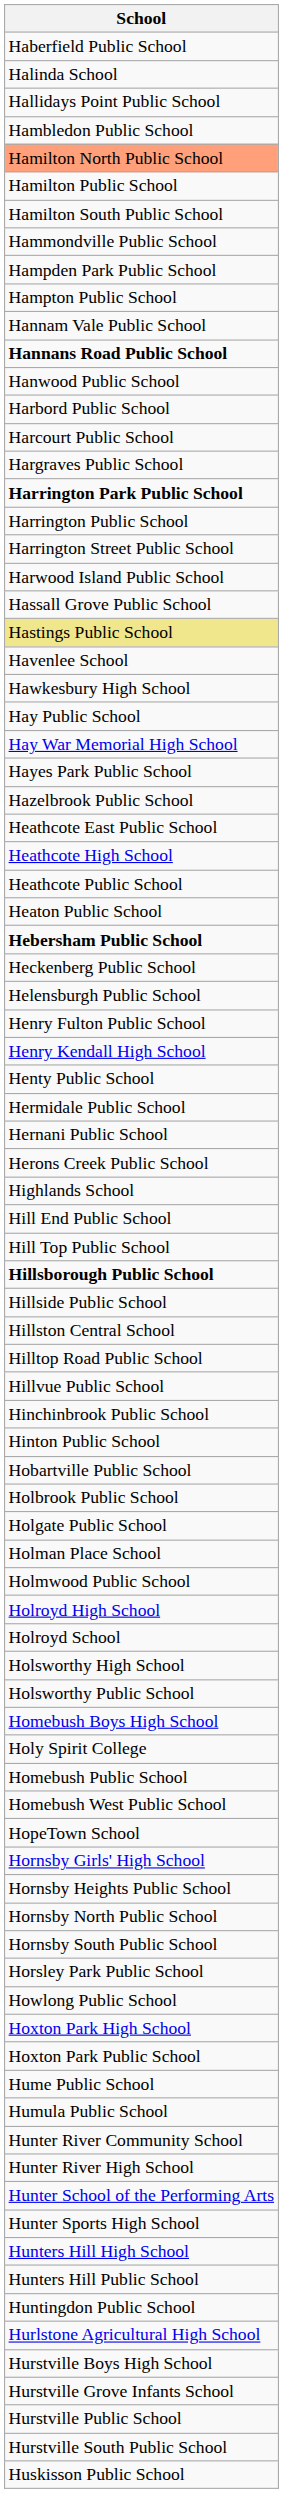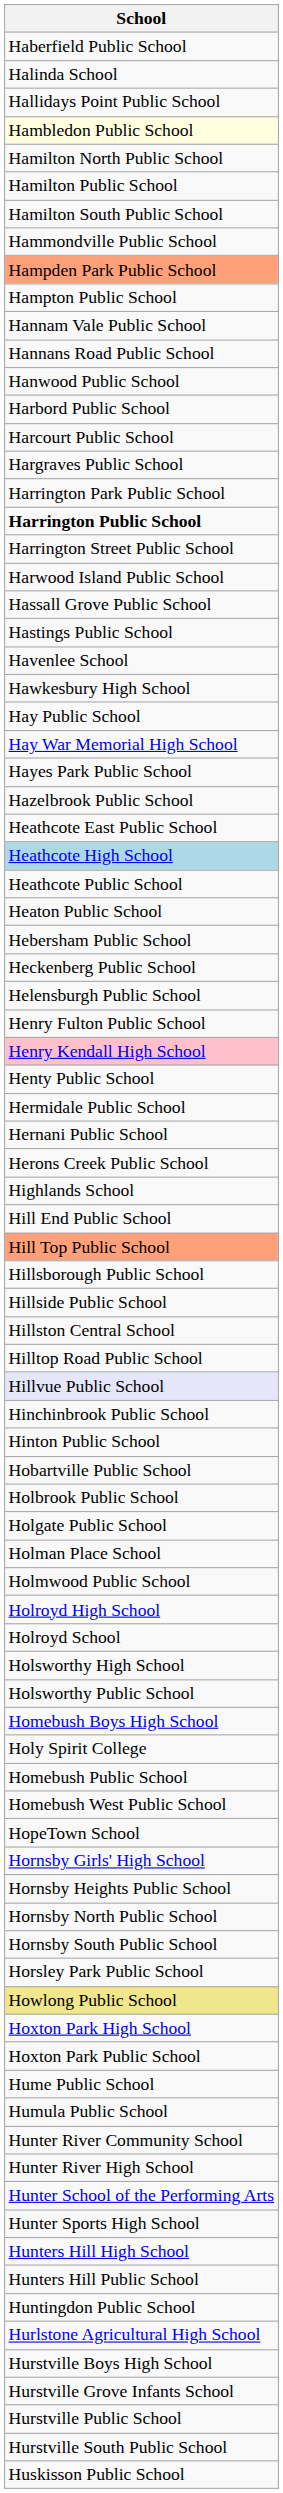(101, 130) no background -> (101, 130) lightyellow background
(116, 158) lightsalmon background -> (116, 158) no background
(112, 269) no background -> (112, 269) lightsalmon background
(118, 353) bold -> (112, 353) normal
(126, 492) bold -> (117, 492) normal
(99, 520) normal -> (105, 520) bold
(91, 632) khaki background -> (91, 632) no background
(91, 855) no background -> (91, 855) lightblue background
(105, 939) bold -> (100, 939) normal
(107, 1051) no background -> (107, 1051) pink background
(89, 1246) no background -> (89, 1246) lightsalmon background
(111, 1274) bold -> (106, 1274) normal
(86, 1386) no background -> (86, 1386) lavender background
(93, 2000) no background -> (93, 2000) khaki background
